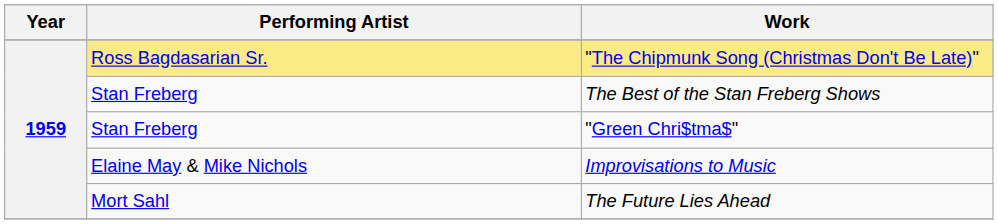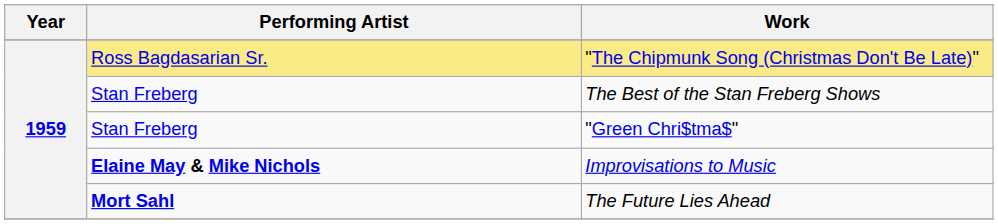(199, 165) normal -> (206, 165) bold
(130, 201) normal -> (133, 201) bold
